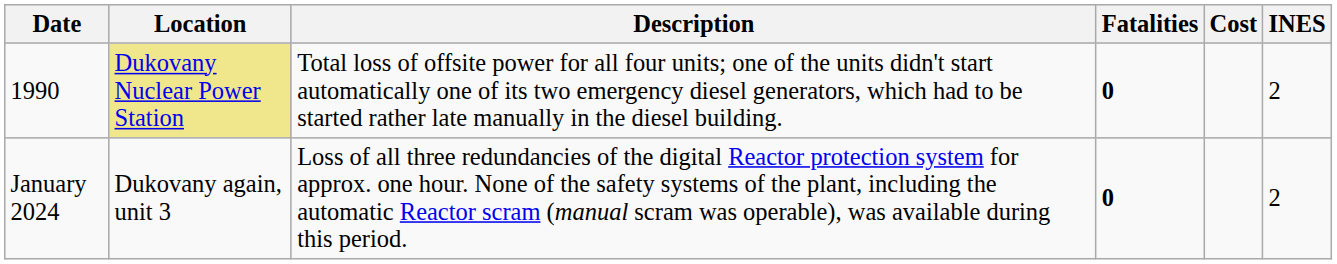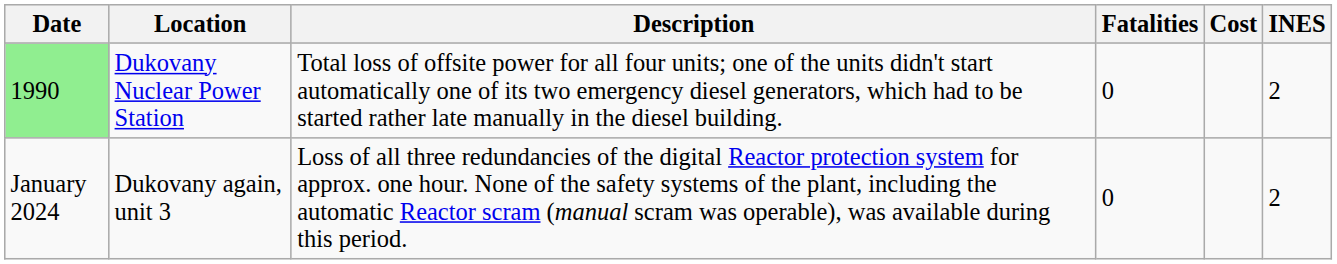(35, 90) no background -> (35, 90) lightgreen background
(188, 90) khaki background -> (188, 90) no background
(1108, 90) bold -> (1108, 90) normal
(1108, 197) bold -> (1108, 197) normal
